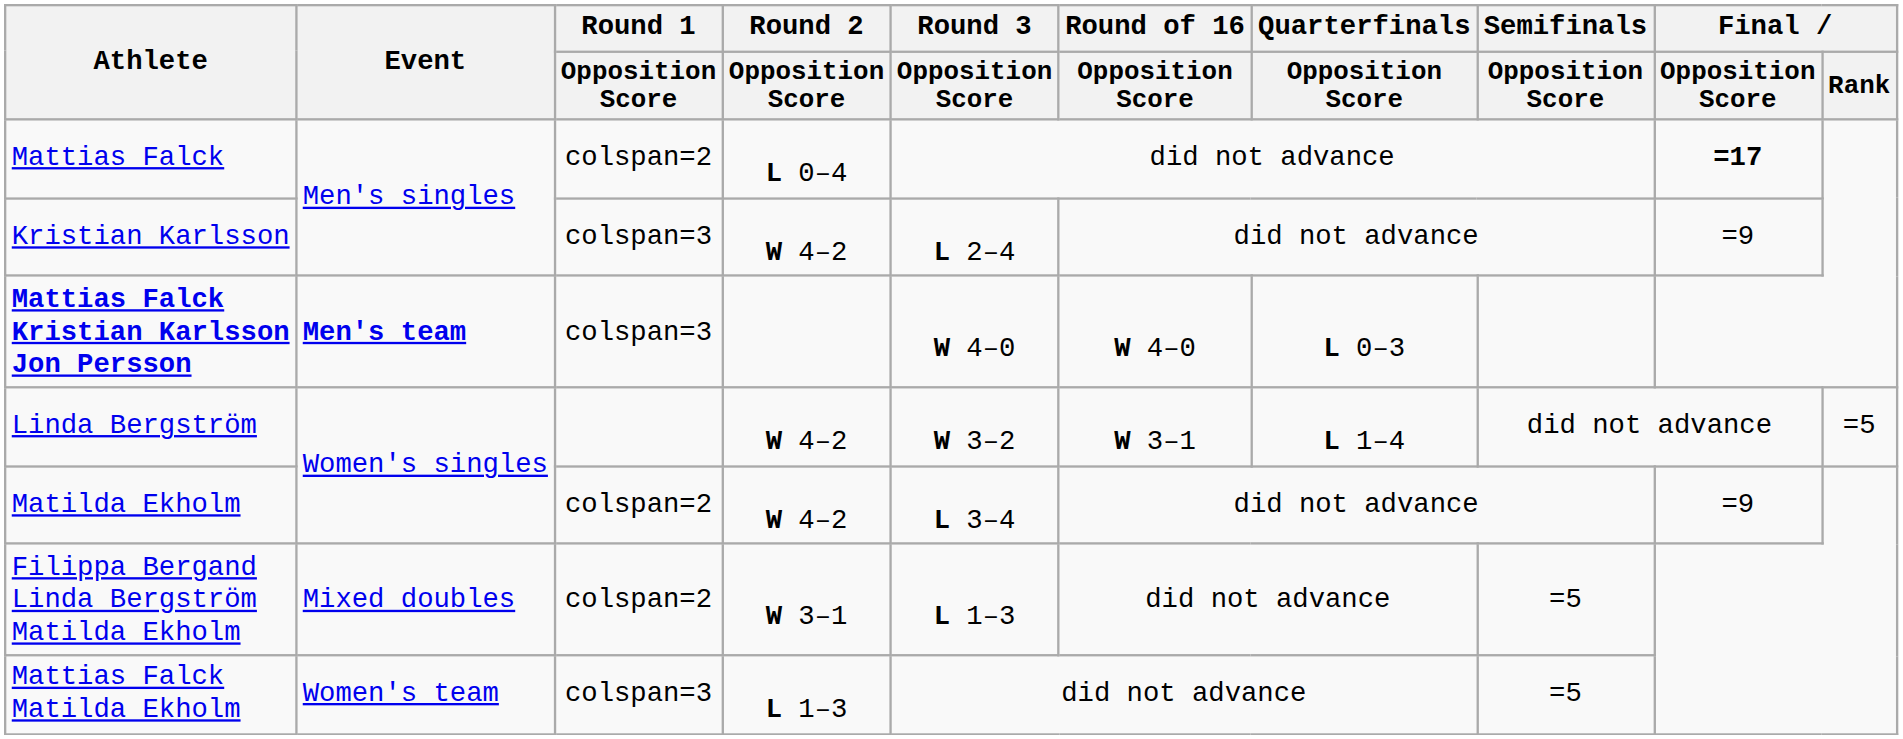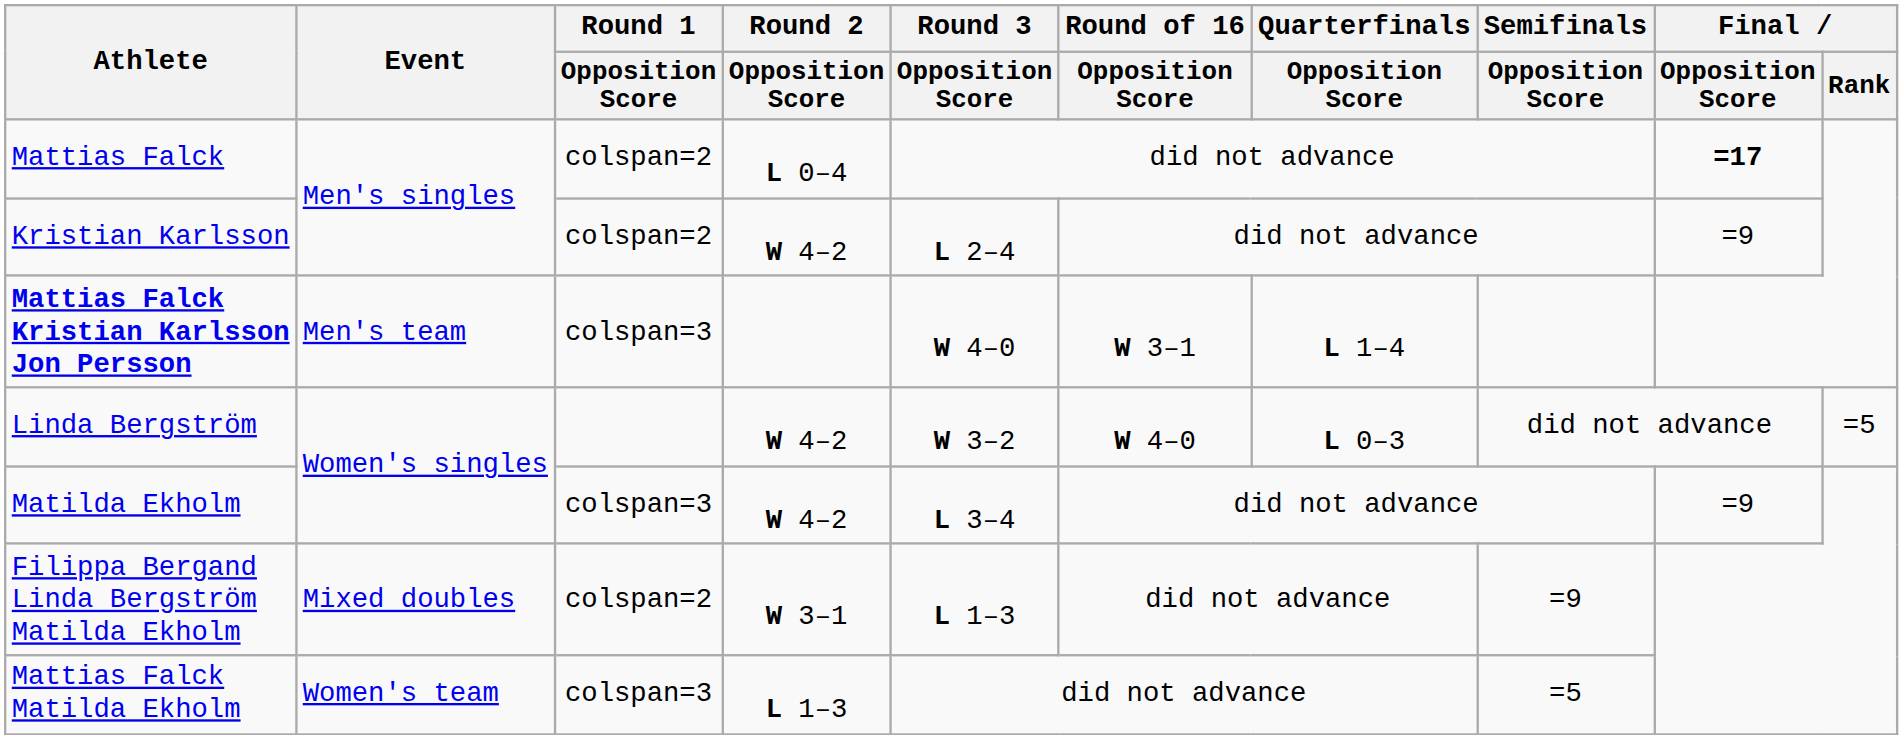(638, 237) colspan=3 -> (638, 237) colspan=2
(384, 332) bold -> (384, 332) normal
(1155, 348) W 4–0 -> (1155, 348) W 3–1
(1364, 348) L 0–3 -> (1364, 348) L 1–4
(1155, 443) W 3–1 -> (1155, 443) W 4–0
(1364, 443) L 1–4 -> (1364, 443) L 0–3
(638, 505) colspan=2 -> (638, 505) colspan=3
(1565, 599) =5 -> (1565, 599) =9
